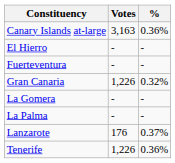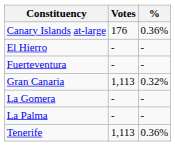(123, 30) 3,163 -> (119, 30) 176
(123, 81) 1,226 -> (123, 81) 1,113
- row: (28, 132)
(123, 149) 1,226 -> (123, 132) 1,113
